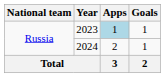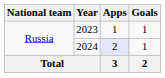(115, 30) lightblue background -> (115, 30) no background
(115, 47) no background -> (115, 47) lavender background
